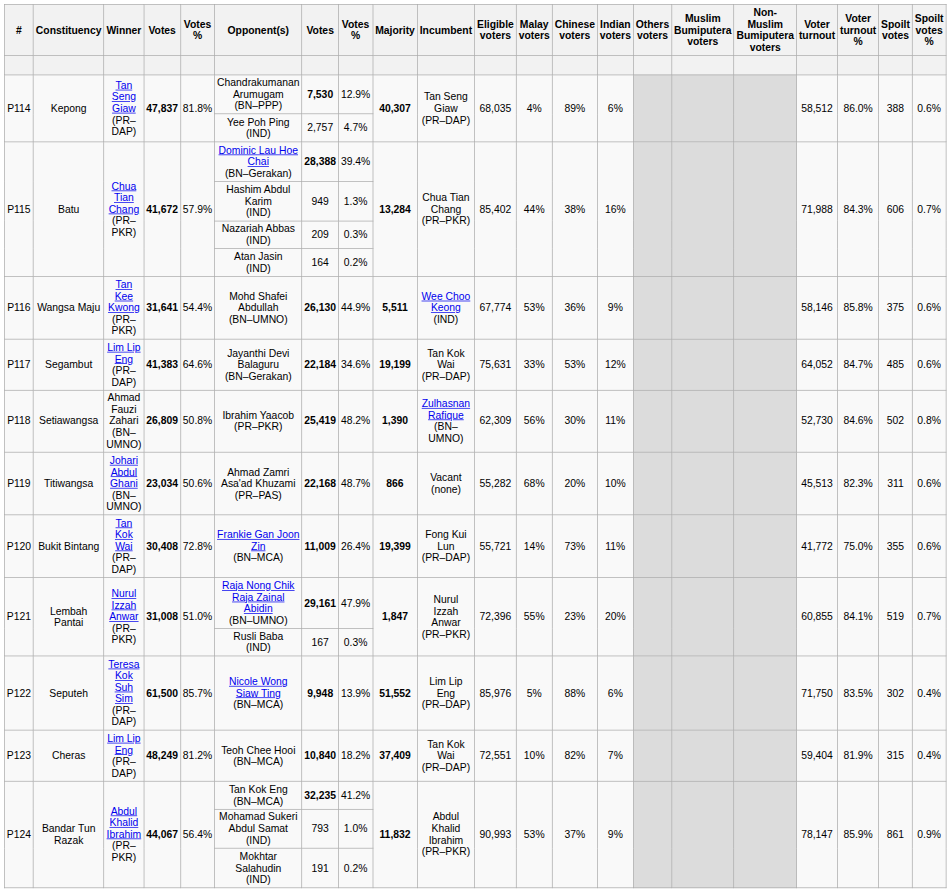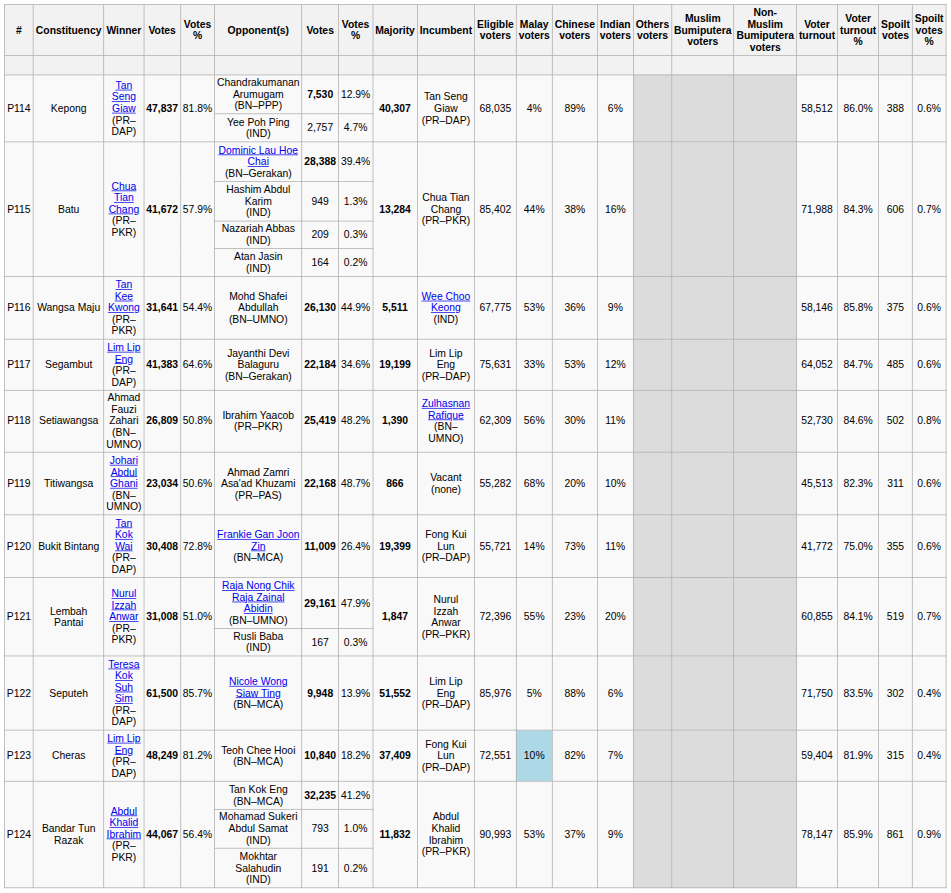(495, 308) 67,774 -> (495, 308) 67,775
(446, 365) Tan Kok Wai (PR–DAP) -> (446, 365) Lim Lip Eng (PR–DAP)
(446, 756) Tan Kok Wai (PR–DAP) -> (446, 756) Fong Kui Lun (PR–DAP)
(534, 756) no background -> (534, 756) lightblue background
